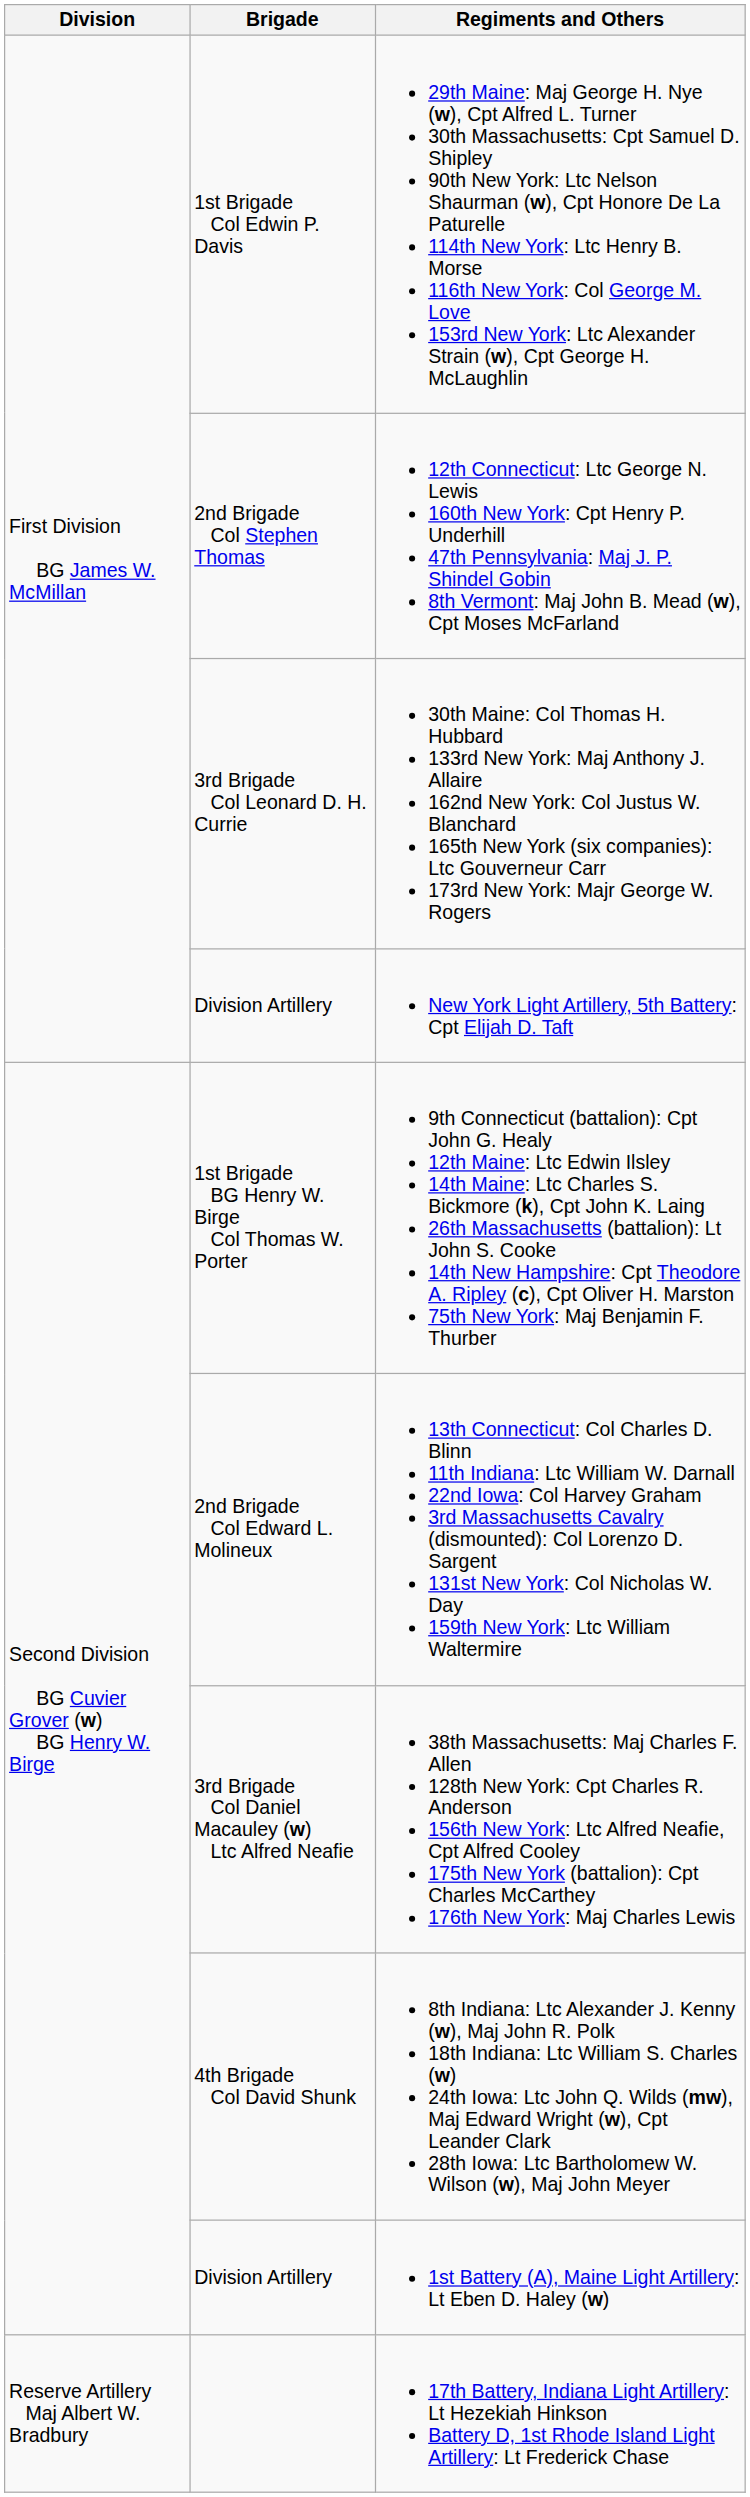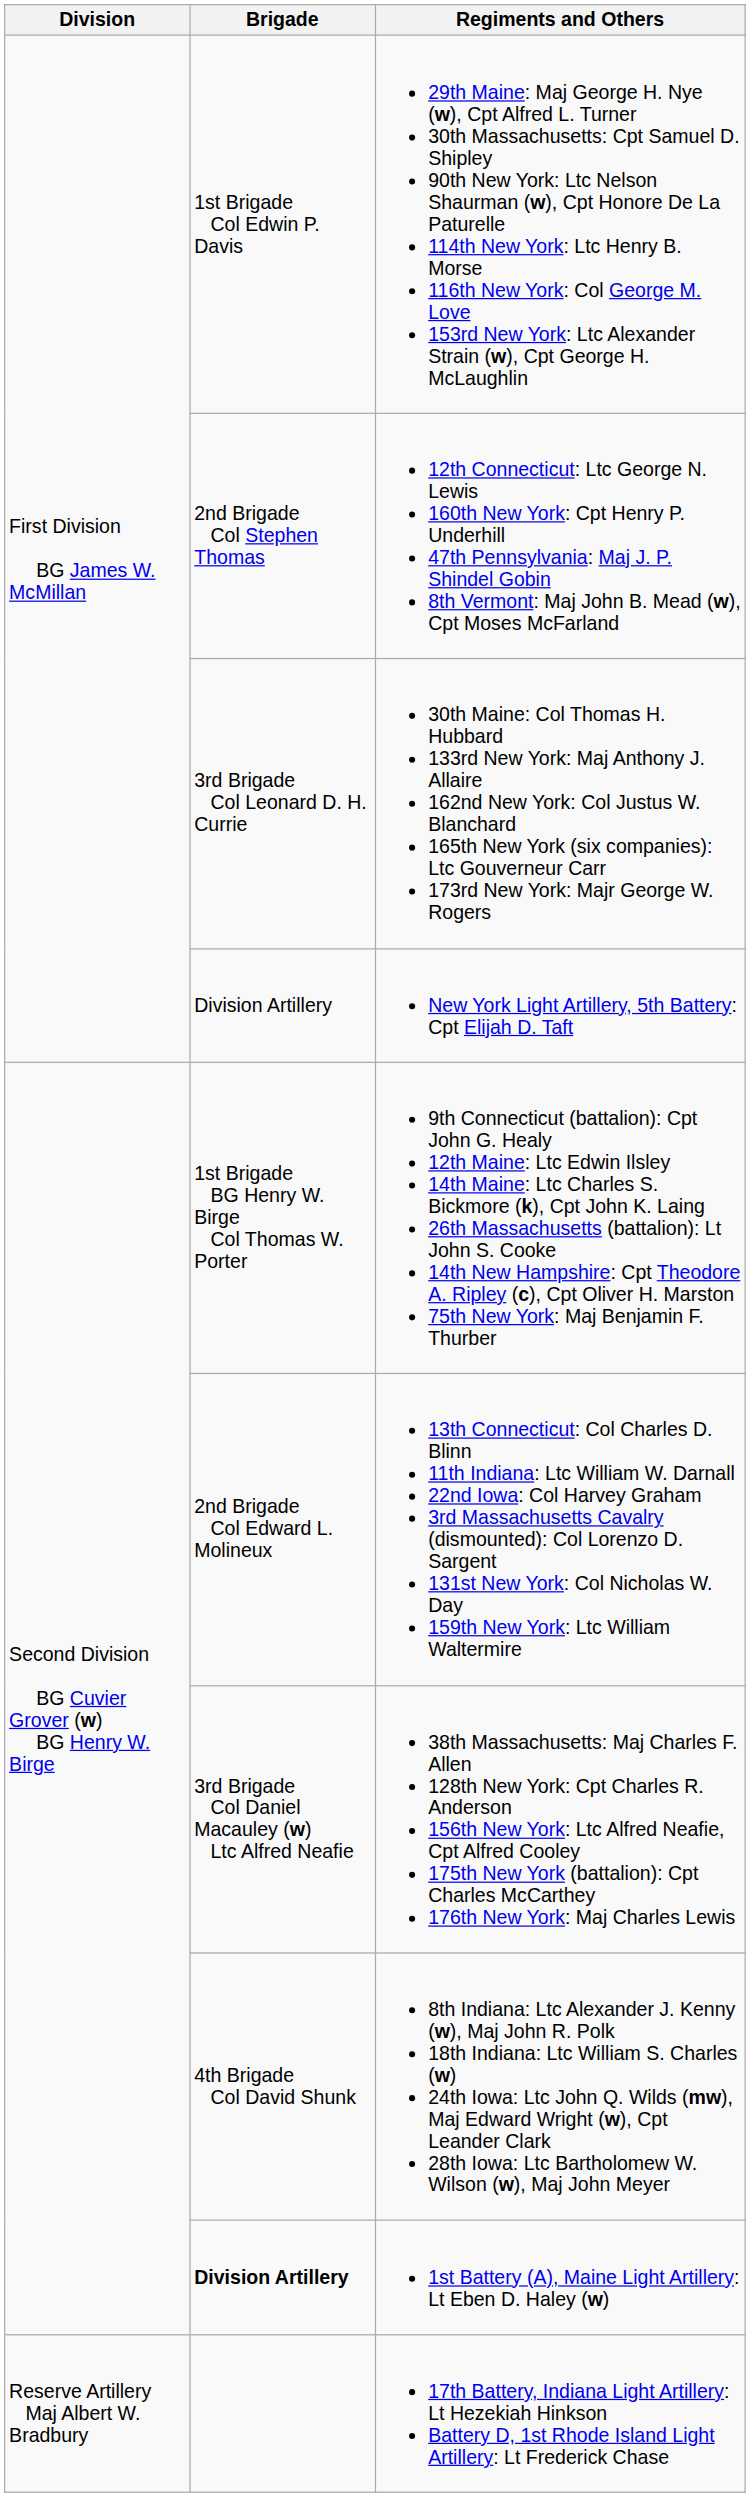(263, 2277) normal -> (271, 2277) bold
